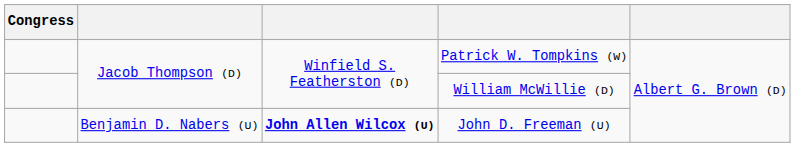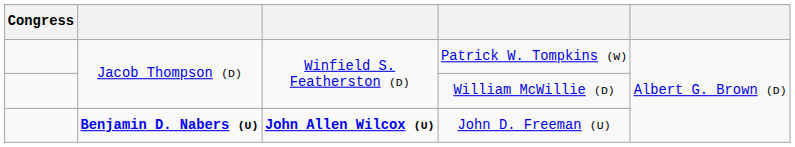(169, 125) normal -> (169, 125) bold
